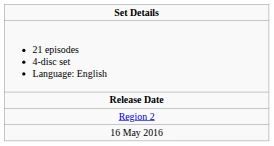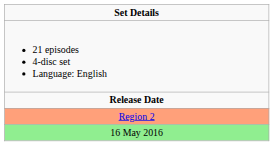(137, 116) no background -> (137, 116) lightsalmon background
(137, 132) no background -> (137, 132) lightgreen background
